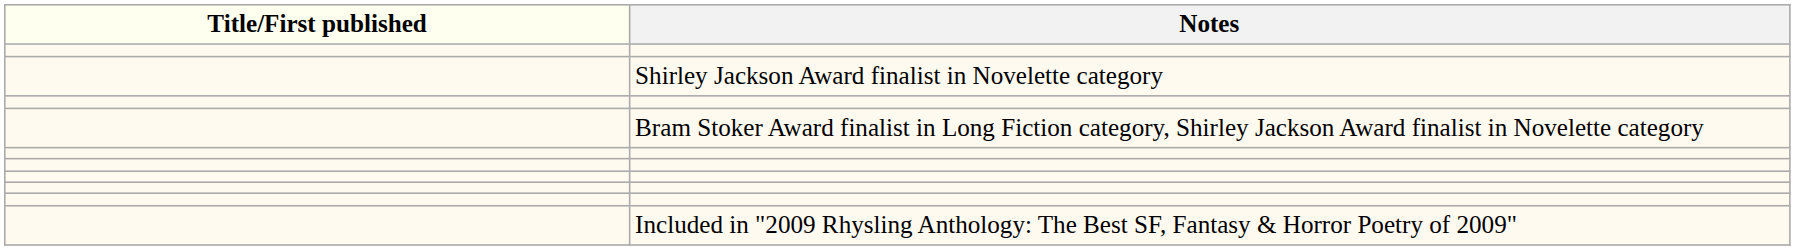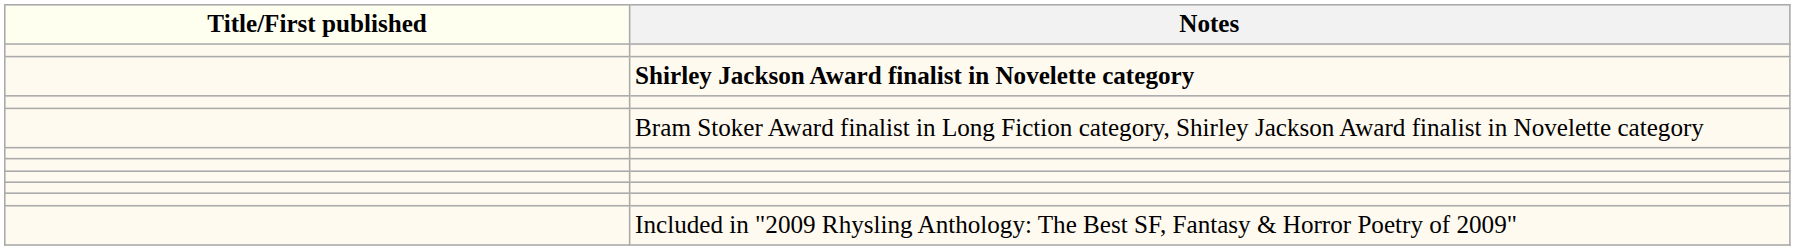(899, 75) normal -> (915, 75) bold
